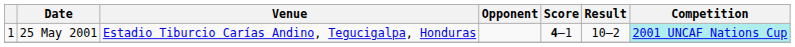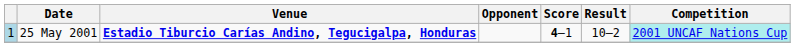(11, 33) no background -> (11, 33) lightblue background
(290, 33) normal -> (290, 33) bold
